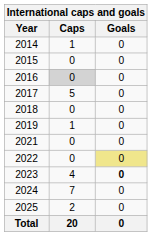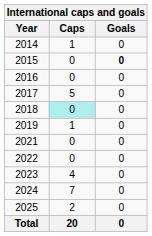(121, 61) normal -> (121, 61) bold
(72, 77) lightgrey background -> (72, 77) no background
(72, 110) no background -> (72, 110) paleturquoise background
(121, 158) khaki background -> (121, 158) no background
(121, 175) bold -> (121, 175) normal
